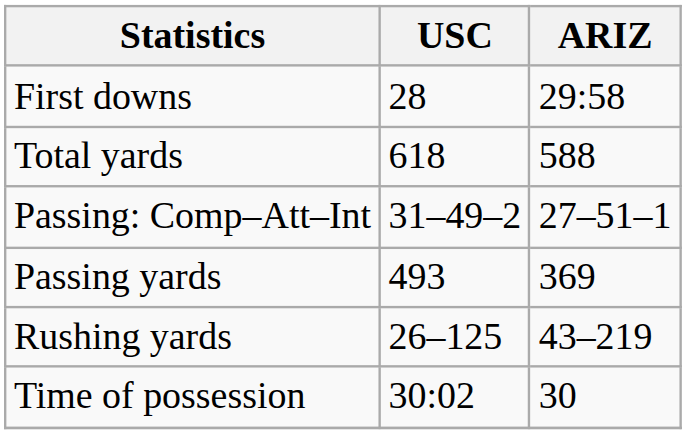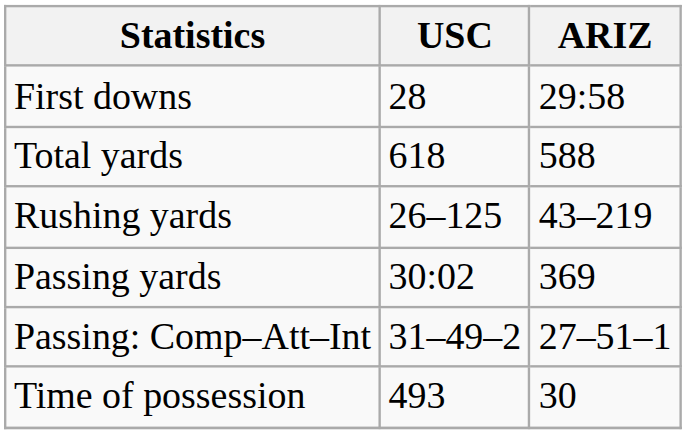rows swapped: (123, 336) <-> (192, 215)
(417, 276) 493 -> (432, 276) 30:02
(432, 396) 30:02 -> (417, 396) 493
